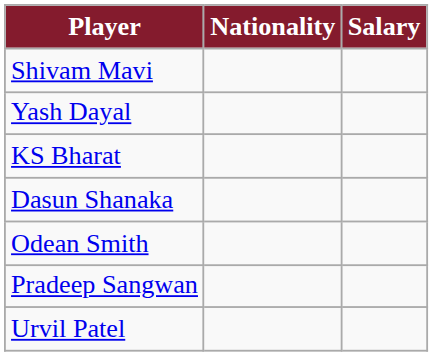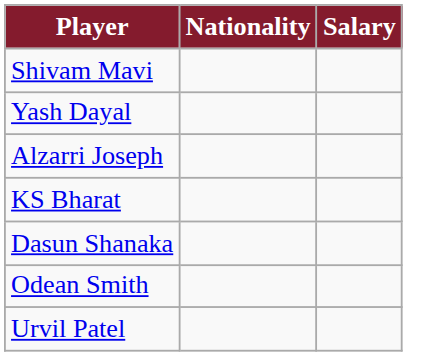+ row: (87, 156)
- row: (105, 285)
